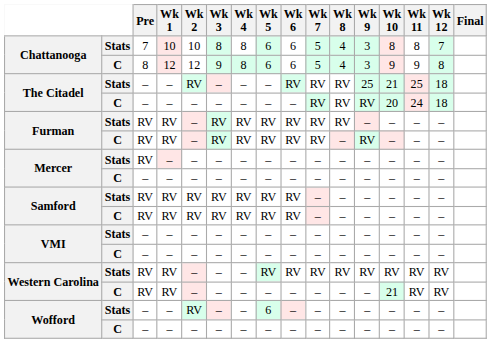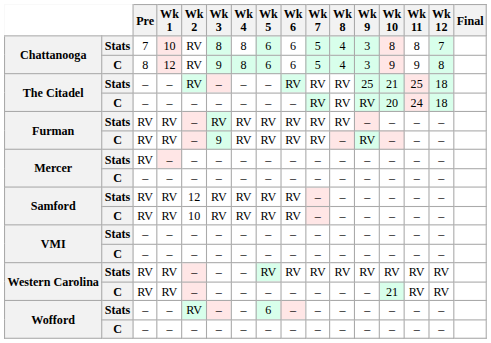(194, 46) 10 -> (194, 46) RV
(194, 65) 12 -> (194, 65) RV
(219, 140) RV -> (219, 140) 9
(194, 197) RV -> (194, 197) 12
(194, 216) RV -> (194, 216) 10
